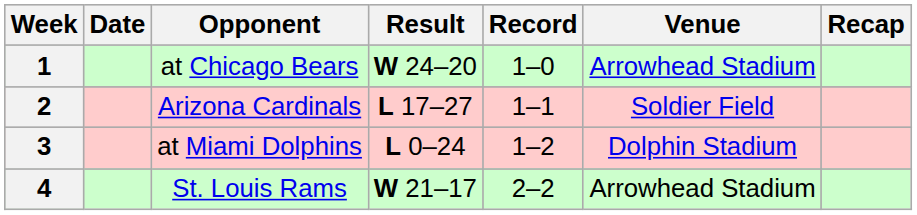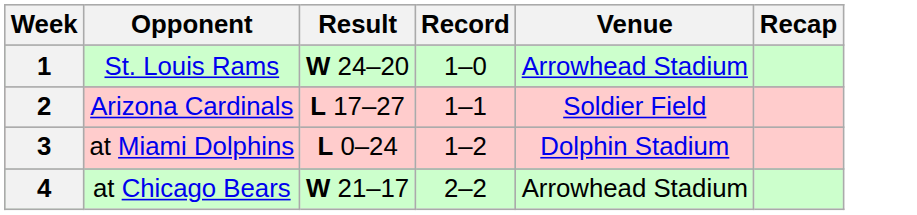- column: (117, 24)
(260, 65) at Chicago Bears -> (192, 65) St. Louis Rams
(260, 188) St. Louis Rams -> (192, 188) at Chicago Bears
